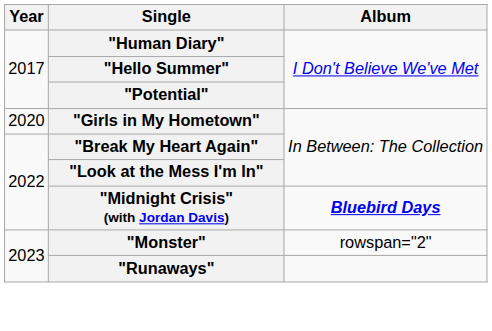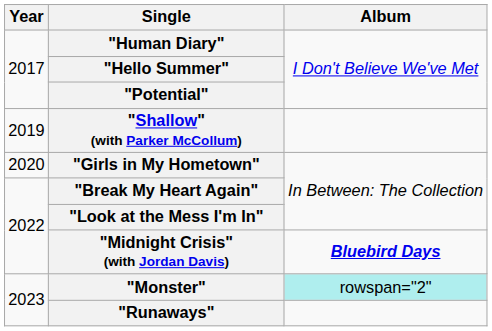+ row: (166, 130)
(386, 242) no background -> (386, 287) paleturquoise background
